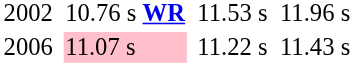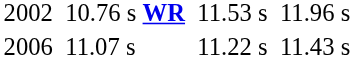(100, 47) pink background -> (100, 47) no background
